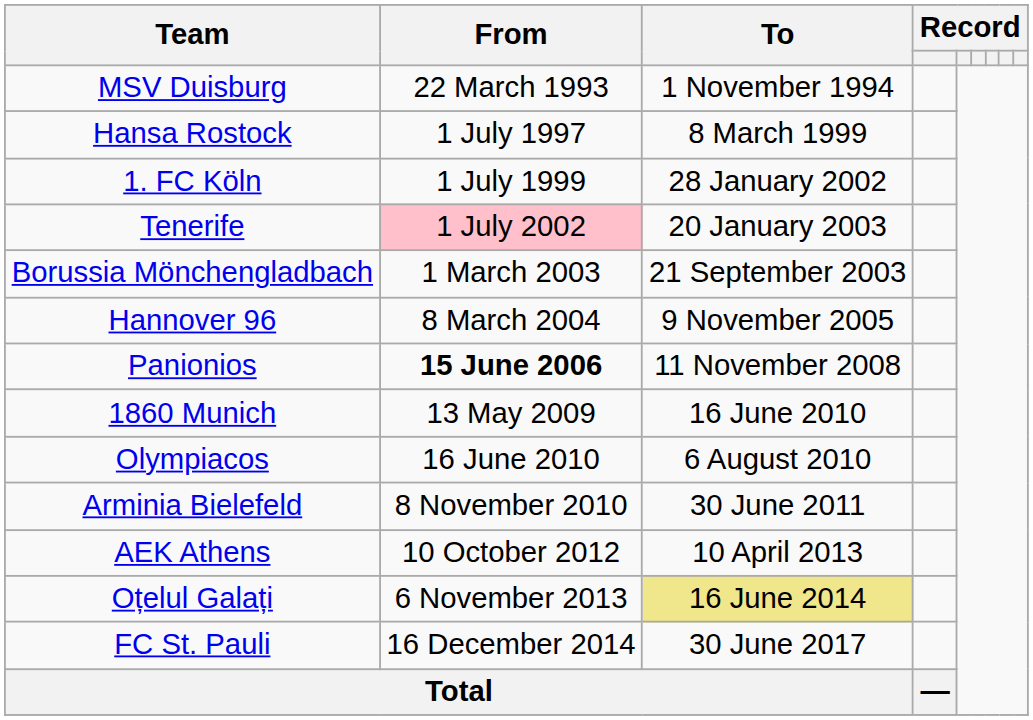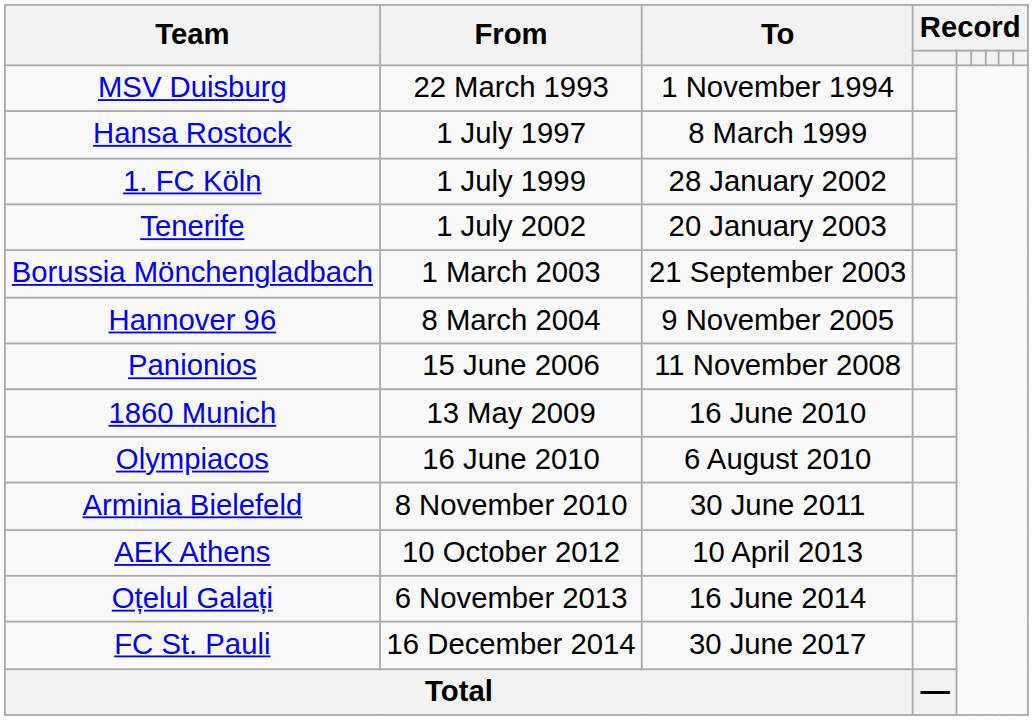(511, 226) pink background -> (511, 226) no background
(511, 366) bold -> (511, 366) normal
(778, 598) khaki background -> (778, 598) no background
